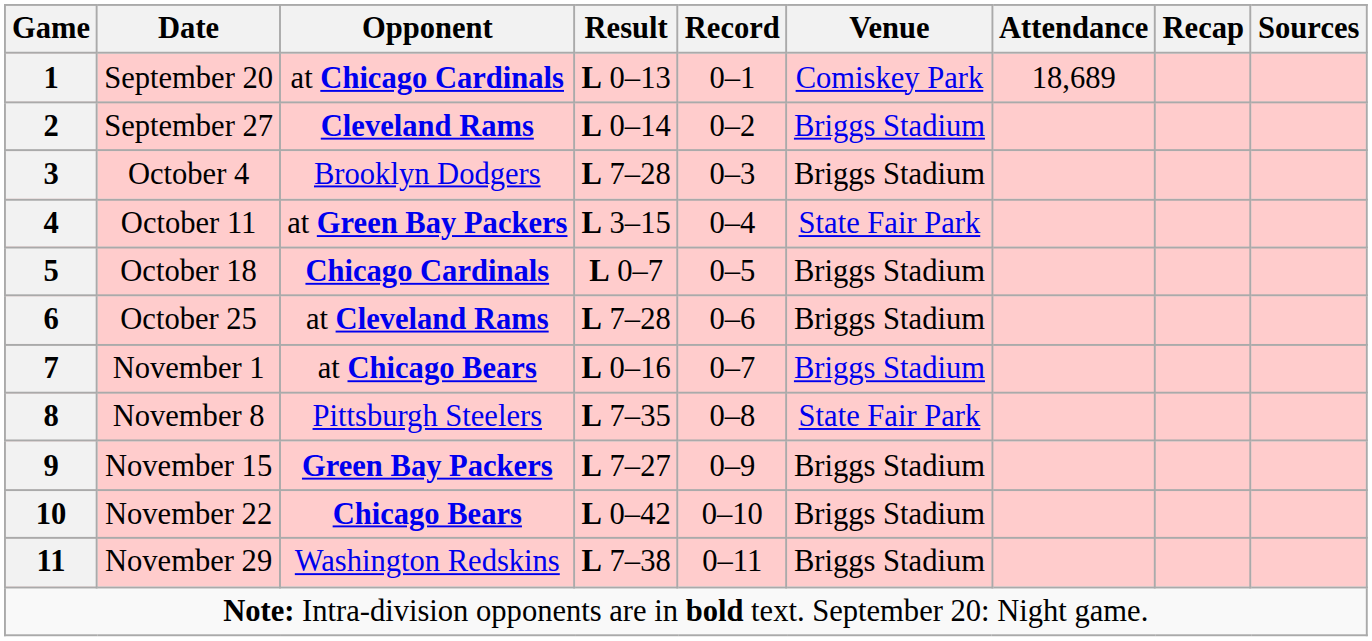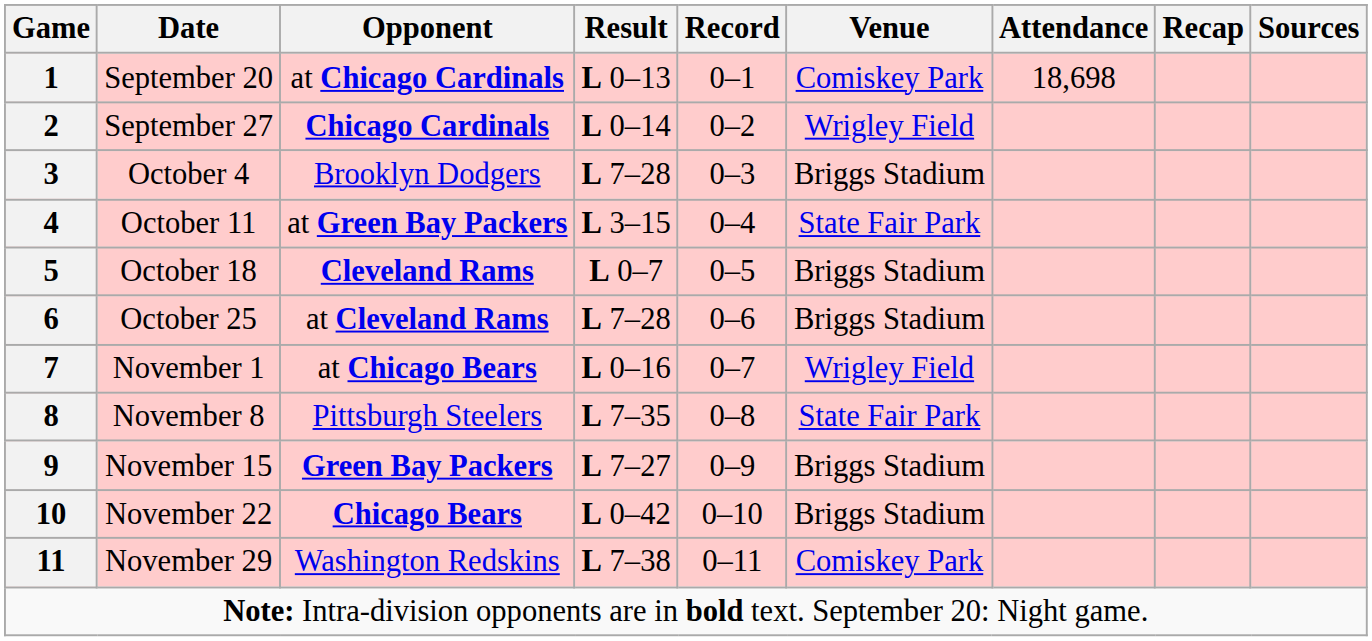(1074, 77) 18,689 -> (1074, 77) 18,698
(427, 125) Cleveland Rams -> (427, 125) Chicago Cardinals
(889, 125) Briggs Stadium -> (889, 125) Wrigley Field
(427, 271) Chicago Cardinals -> (427, 271) Cleveland Rams
(889, 367) Briggs Stadium -> (889, 367) Wrigley Field
(889, 561) Briggs Stadium -> (889, 561) Comiskey Park
